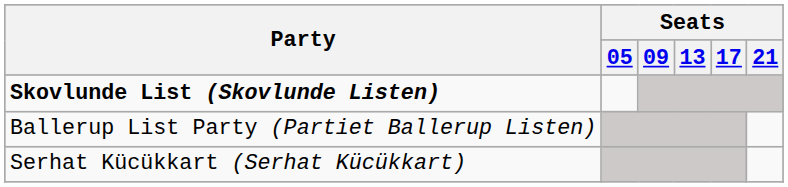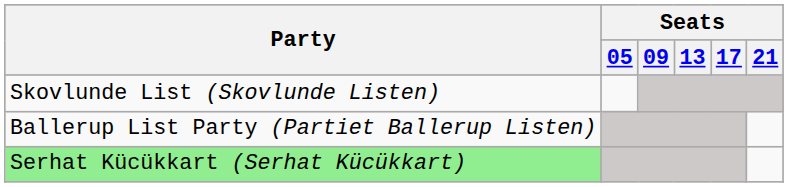(225, 93) bold -> (225, 93) normal
(238, 164) no background -> (238, 164) lightgreen background
